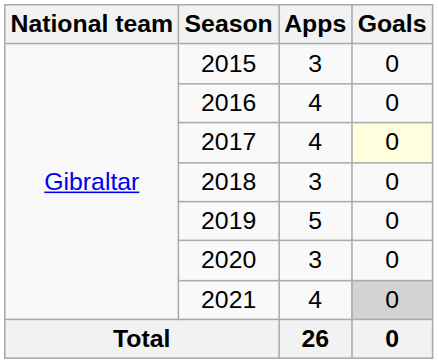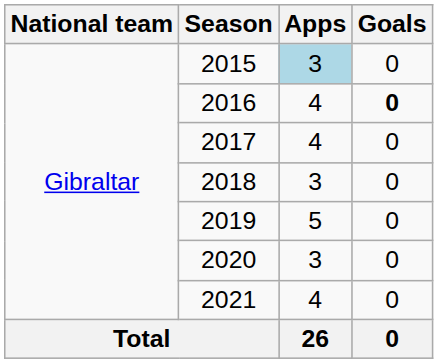(315, 63) no background -> (315, 63) lightblue background
(392, 102) normal -> (392, 102) bold
(392, 142) lightyellow background -> (392, 142) no background
(392, 299) lightgrey background -> (392, 299) no background
